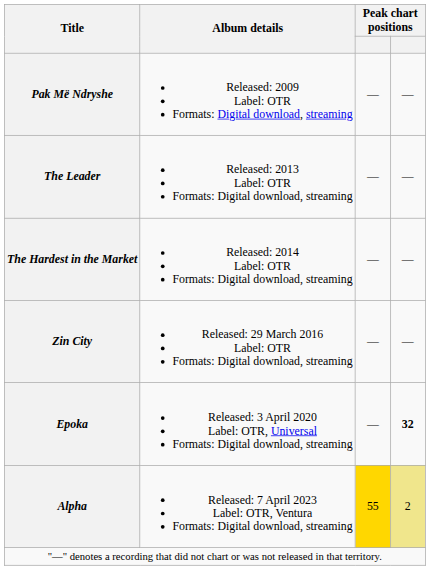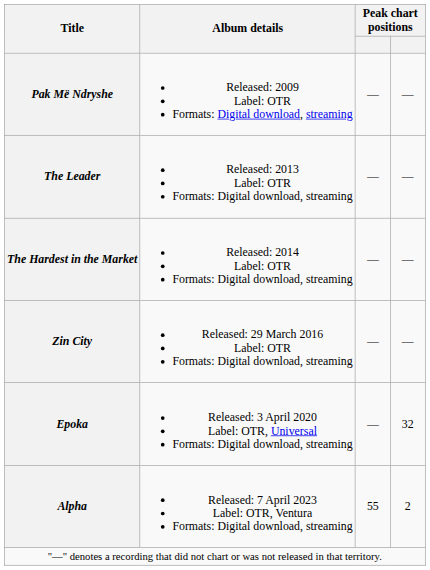(408, 424) bold -> (408, 424) normal
(373, 506) gold background -> (373, 506) no background
(408, 506) khaki background -> (408, 506) no background
